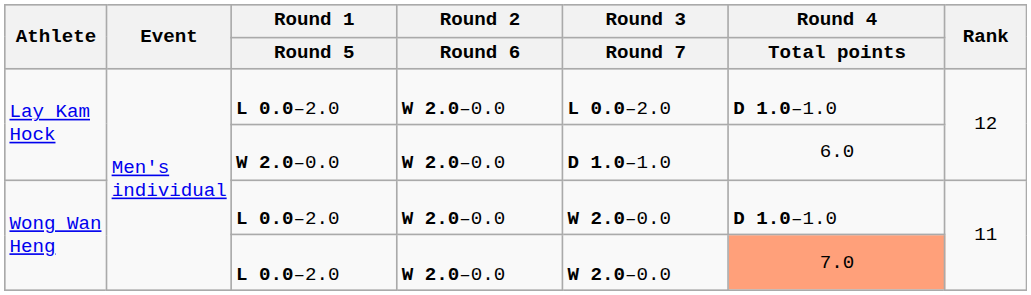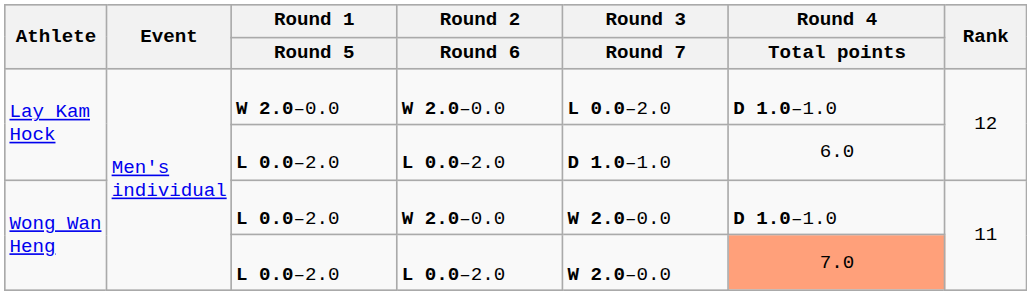(288, 108) L 0.0–2.0 -> (288, 108) W 2.0–0.0
(288, 163) W 2.0–0.0 -> (288, 163) L 0.0–2.0
(454, 163) W 2.0–0.0 -> (454, 163) L 0.0–2.0
(454, 274) W 2.0–0.0 -> (454, 274) L 0.0–2.0
